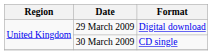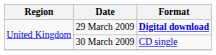(172, 27) normal -> (174, 27) bold
